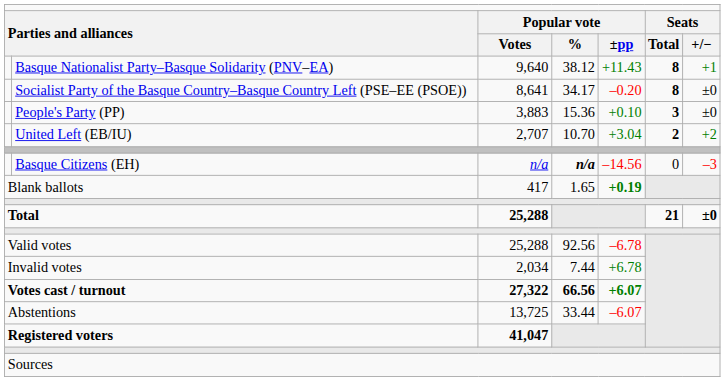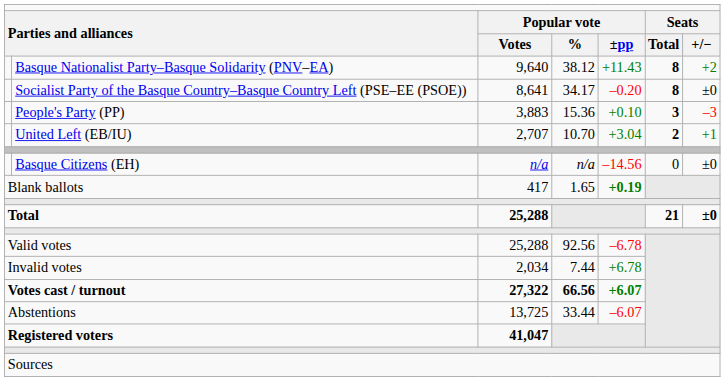(709, 67) +1 -> (709, 67) +2
(709, 112) ±0 -> (710, 112) –3
(709, 135) +2 -> (709, 135) +1
(585, 164) bold -> (586, 164) normal
(710, 164) –3 -> (709, 164) ±0
